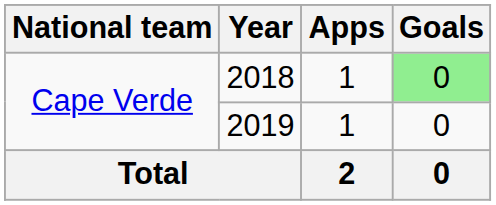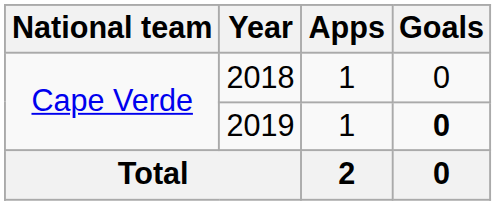(442, 77) lightgreen background -> (442, 77) no background
(442, 125) normal -> (442, 125) bold
